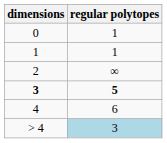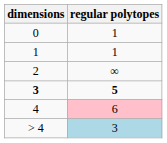(115, 109) no background -> (115, 109) pink background
